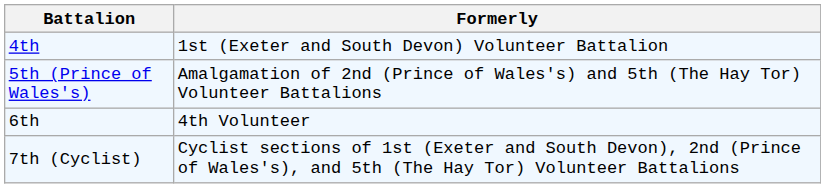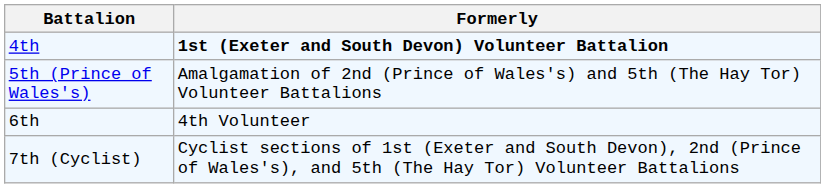(423, 46) normal -> (423, 46) bold
